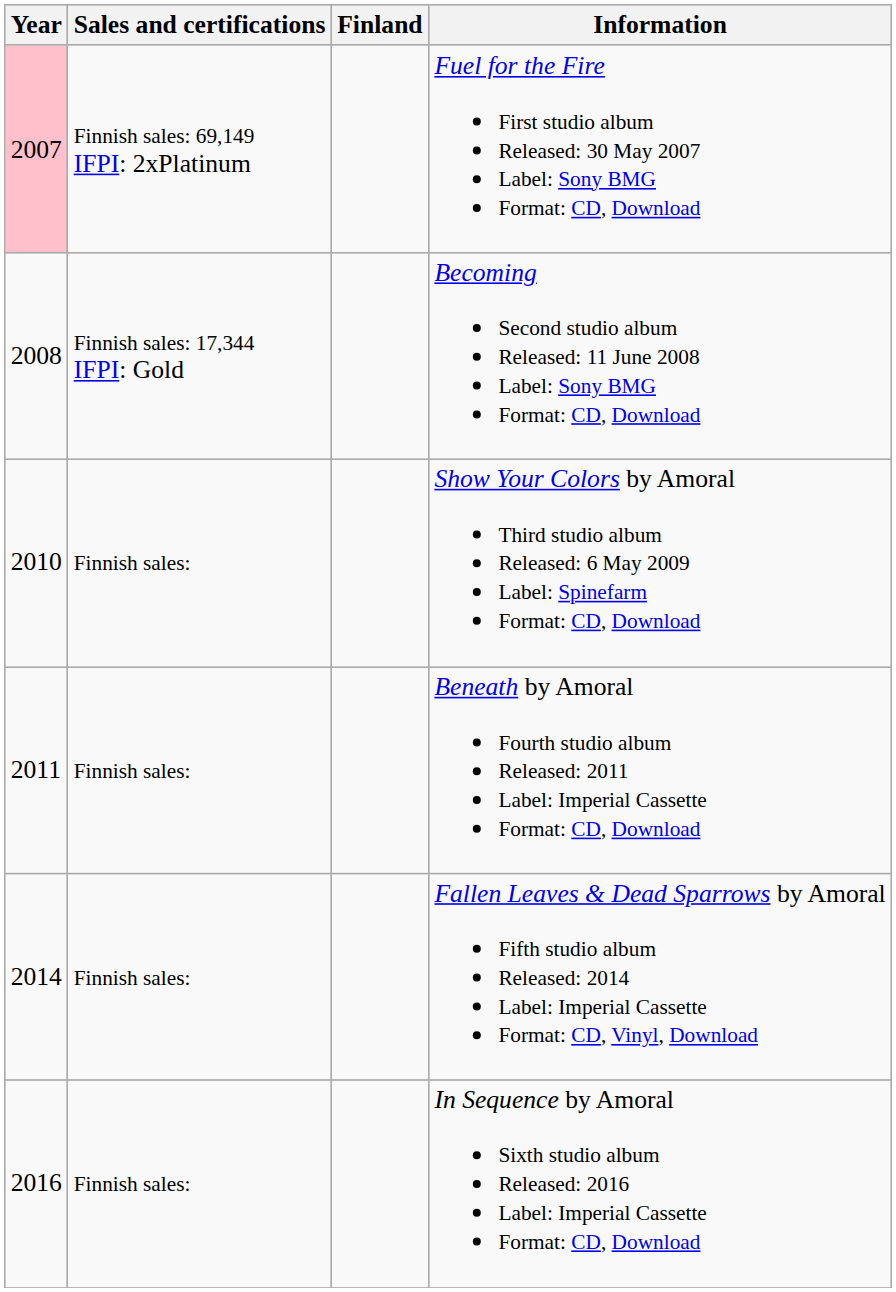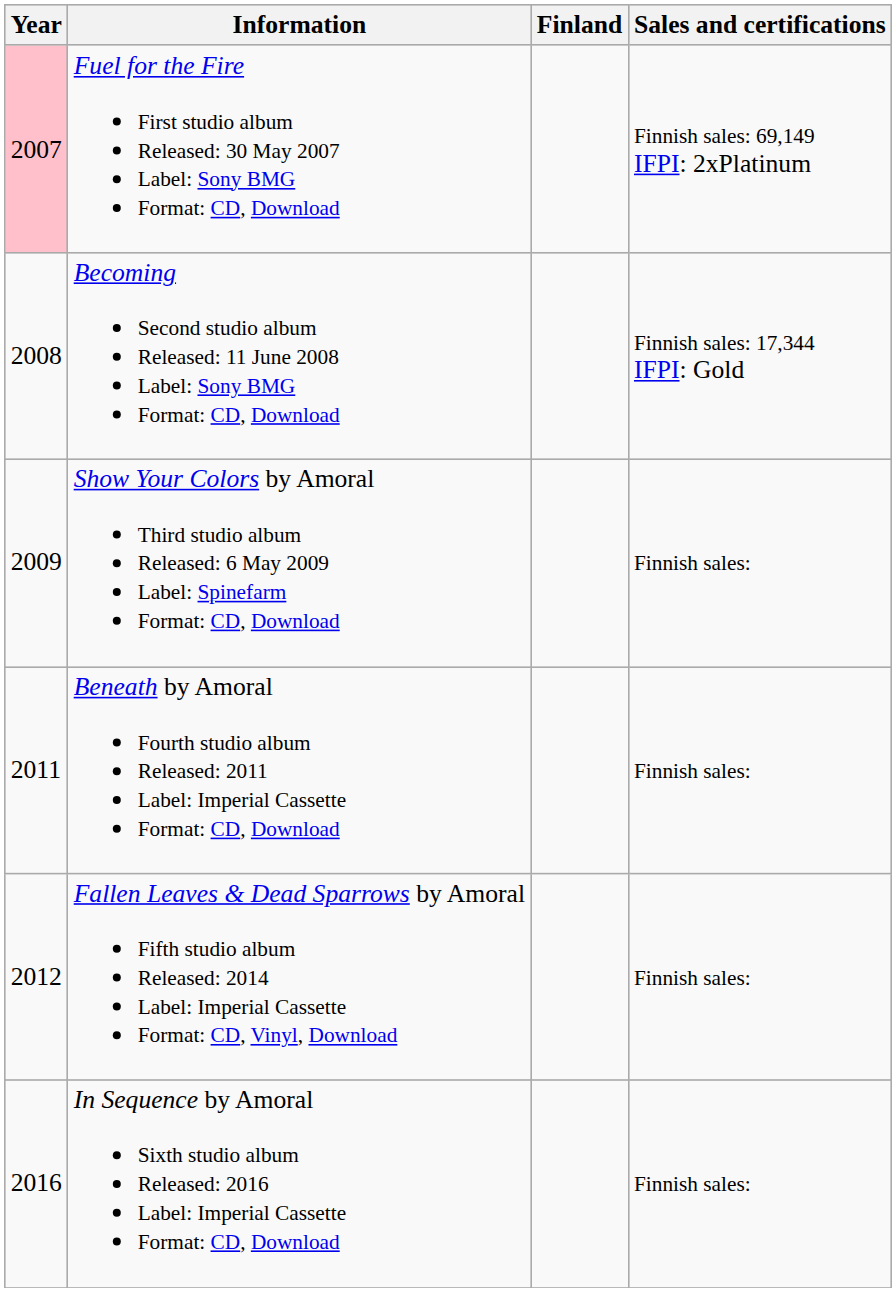columns swapped: (660, 24) <-> (200, 24)
(36, 562) 2010 -> (36, 562) 2009
(36, 976) 2014 -> (36, 976) 2012
